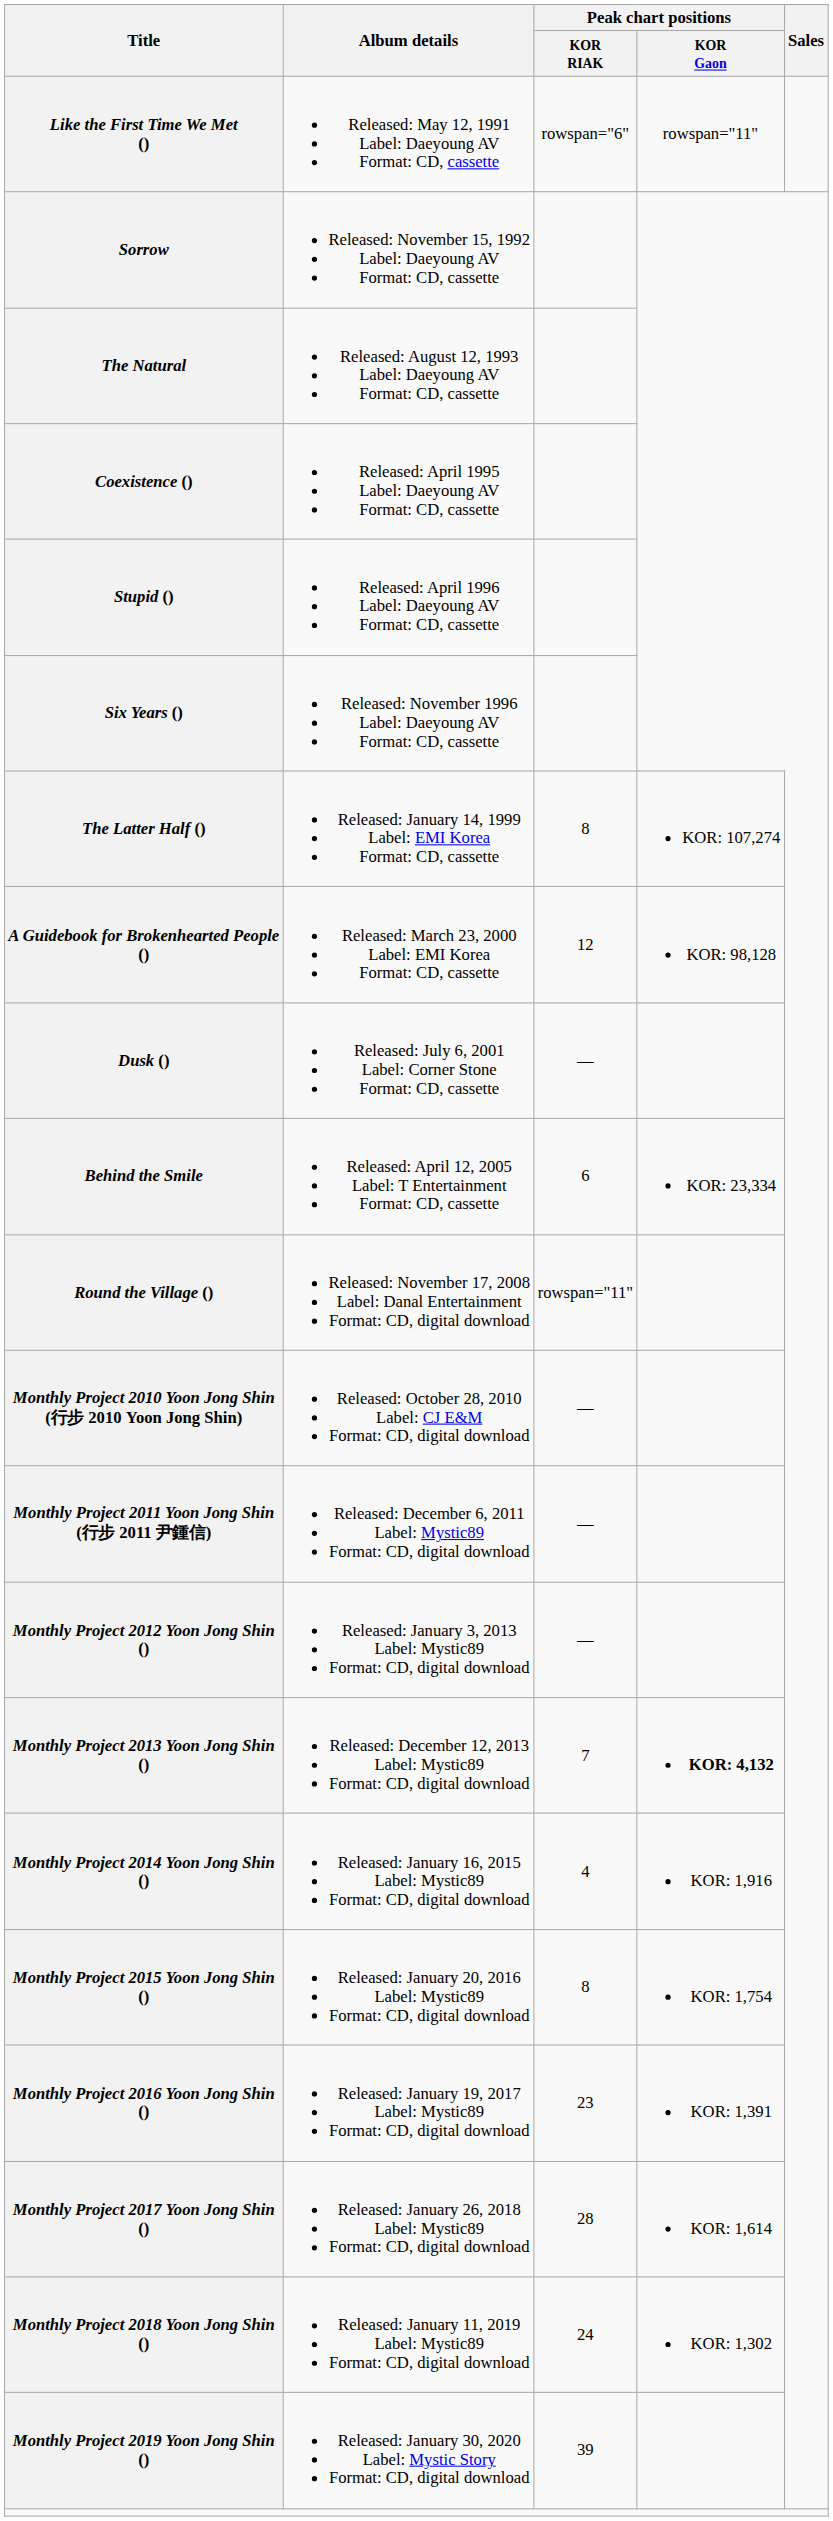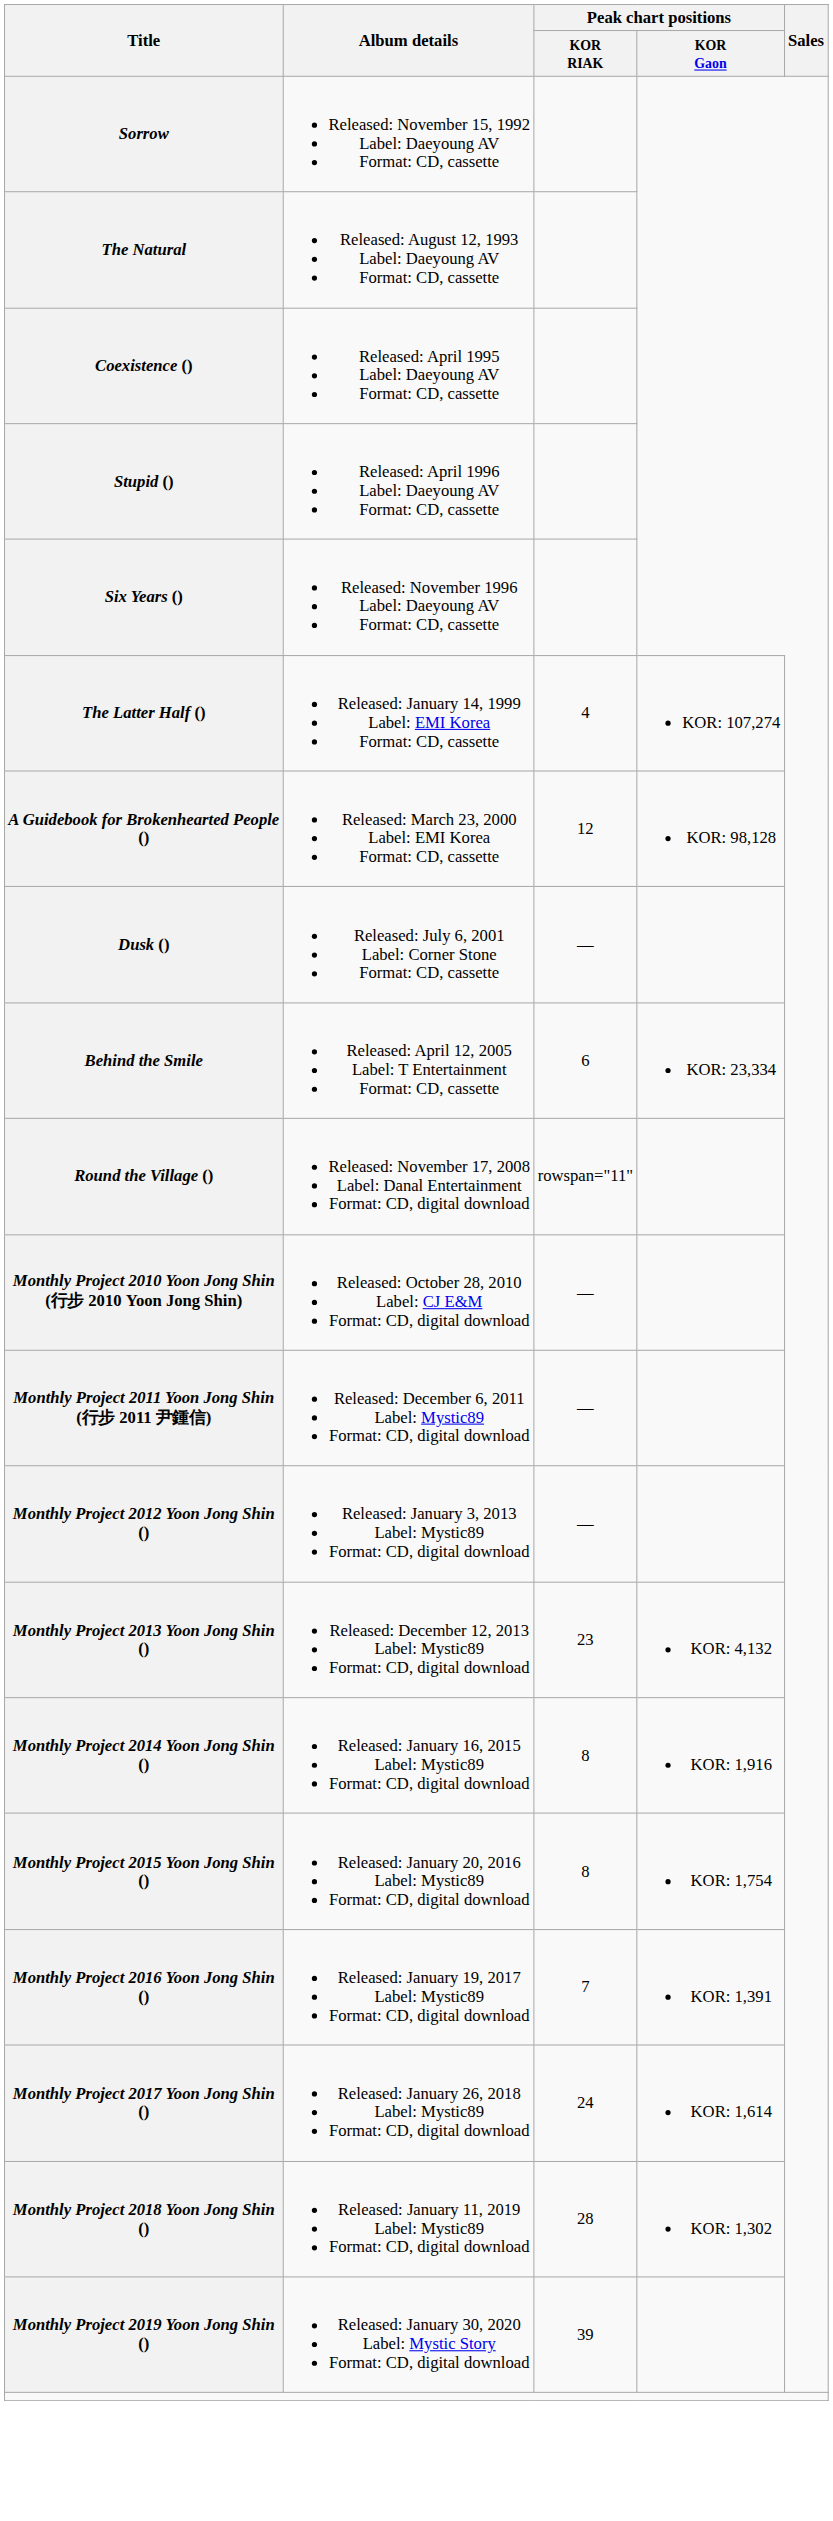- row: (144, 133)
(585, 828) 8 -> (585, 713) 4
(585, 1755) 7 -> (585, 1639) 23
(710, 1765) bold -> (710, 1649) normal
(585, 1871) 4 -> (585, 1755) 8
(585, 2103) 23 -> (585, 1987) 7
(585, 2218) 28 -> (585, 2103) 24
(585, 2334) 24 -> (585, 2218) 28
